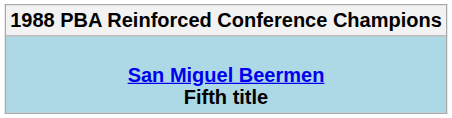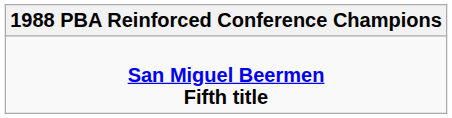(226, 85) lightblue background -> (226, 85) no background
